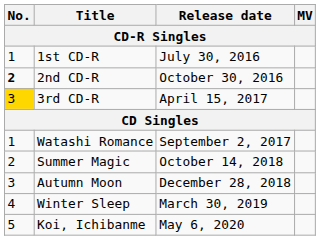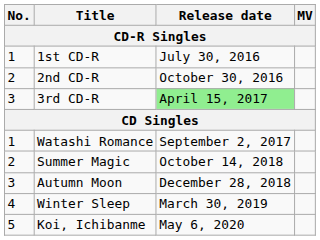(11, 78) bold -> (11, 78) normal
(11, 99) gold background -> (11, 99) no background
(214, 99) no background -> (214, 99) lightgreen background
